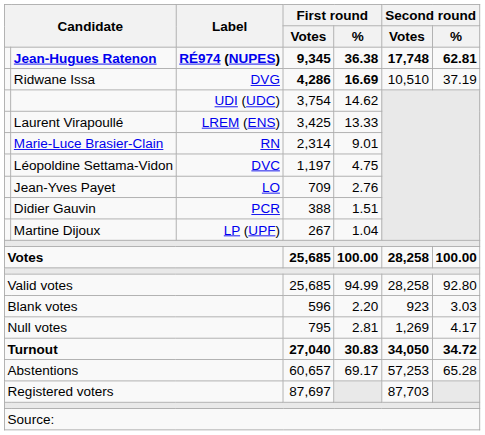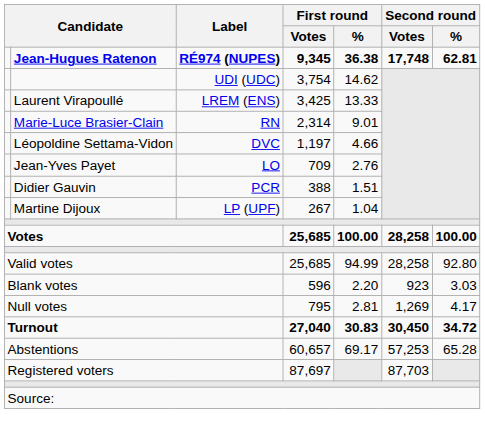- row: (54, 80)
(365, 165) 4.75 -> (365, 144) 4.66
(408, 349) 34,050 -> (408, 328) 30,450
